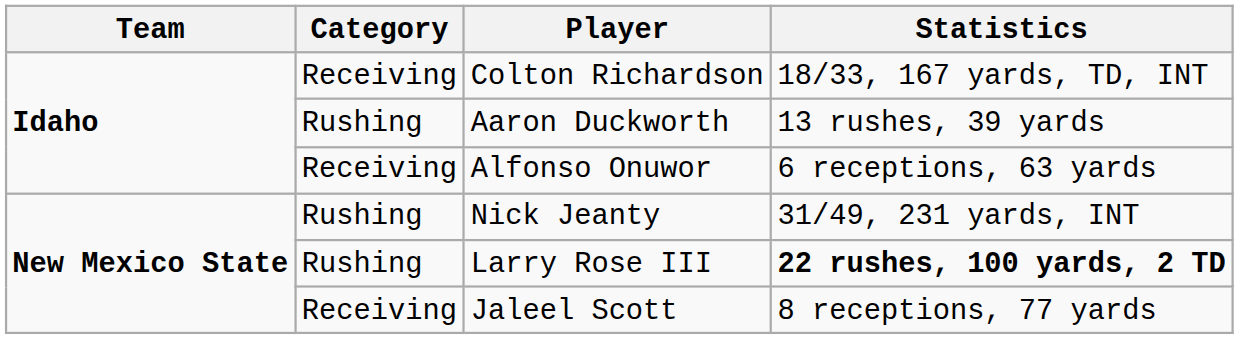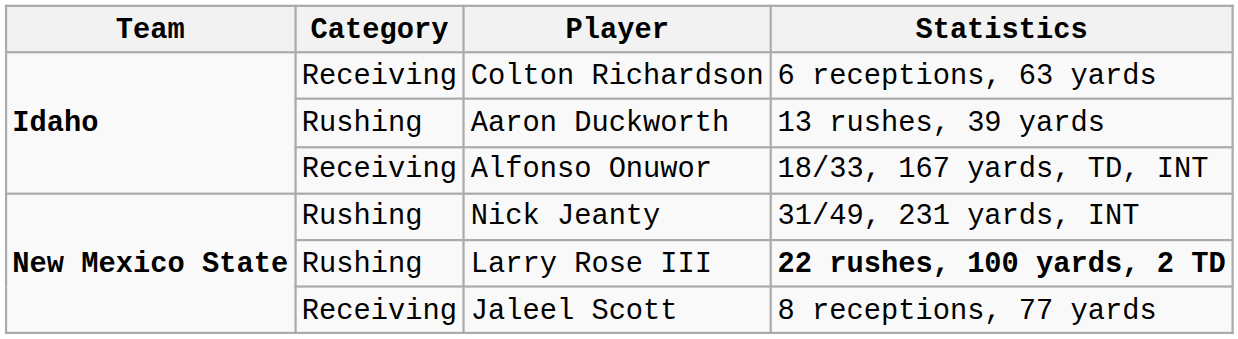(993, 76) 18/33, 167 yards, TD, INT -> (967, 76) 6 receptions, 63 yards
(967, 170) 6 receptions, 63 yards -> (993, 170) 18/33, 167 yards, TD, INT
